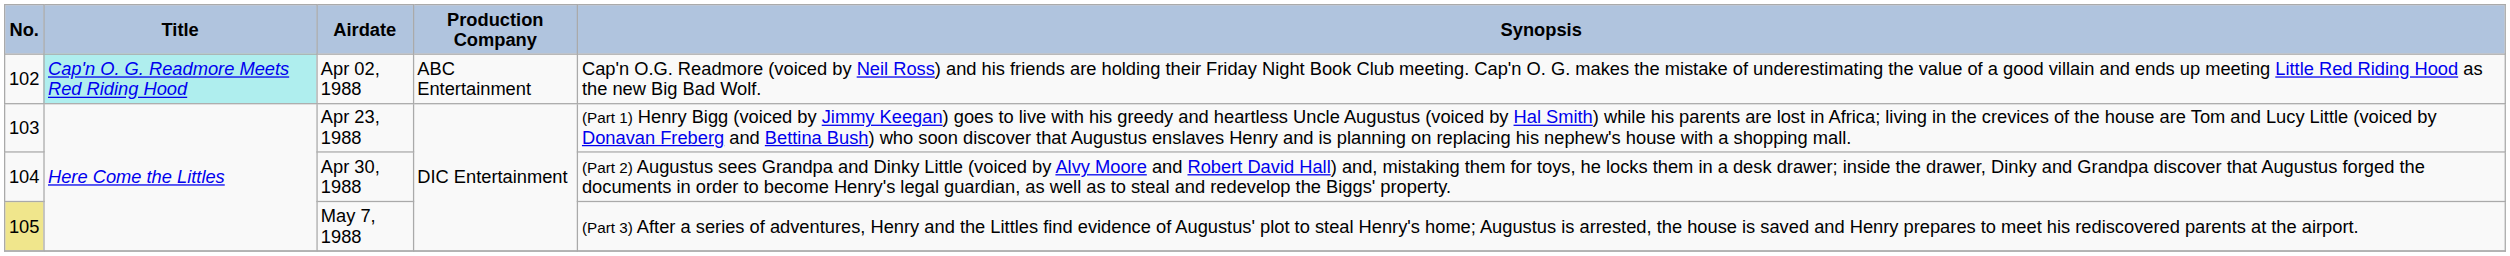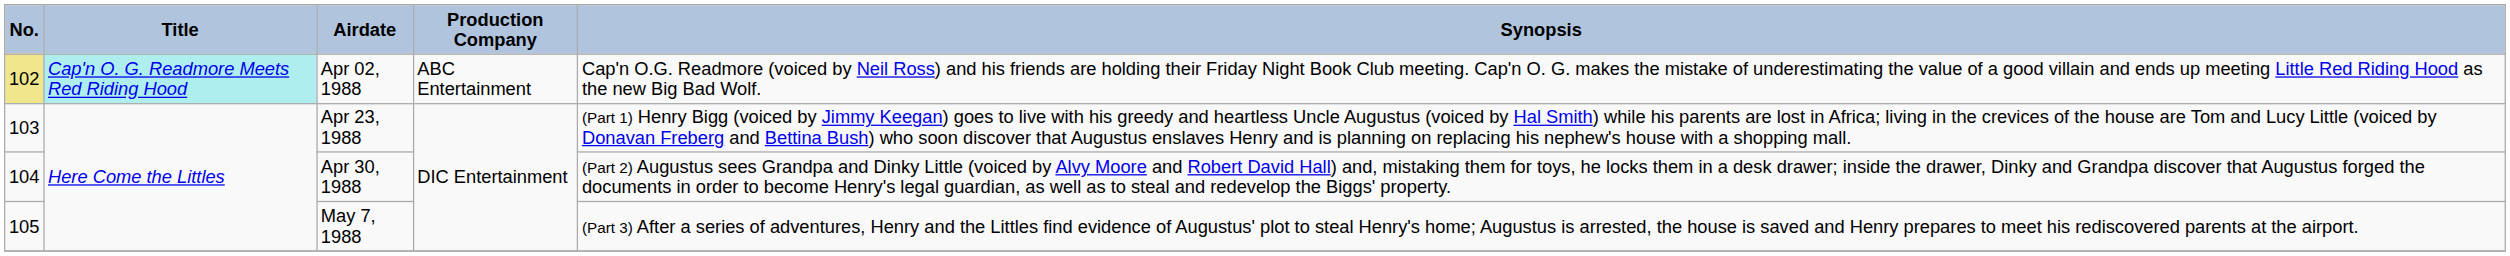(24, 79) no background -> (24, 79) khaki background
(24, 226) khaki background -> (24, 226) no background
